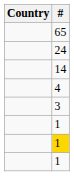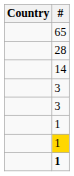(60, 50) 24 -> (60, 50) 28
(58, 87) 4 -> (58, 87) 3
(58, 161) normal -> (58, 161) bold
